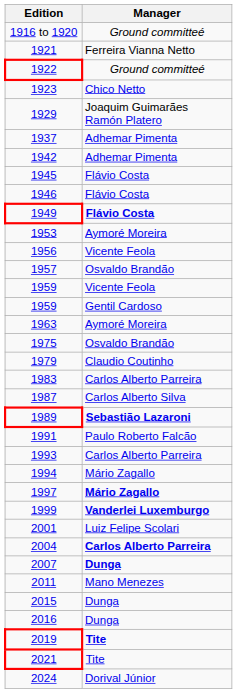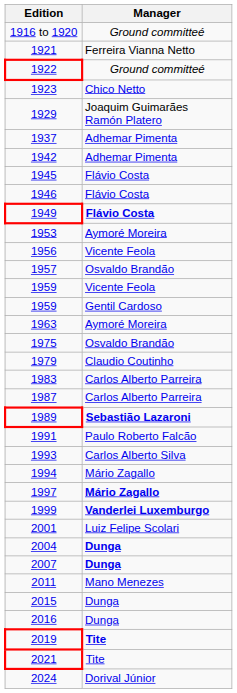(135, 398) Carlos Alberto Silva -> (143, 398) Carlos Alberto Parreira
(143, 455) Carlos Alberto Parreira -> (135, 455) Carlos Alberto Silva
(148, 546) Carlos Alberto Parreira -> (103, 546) Dunga
